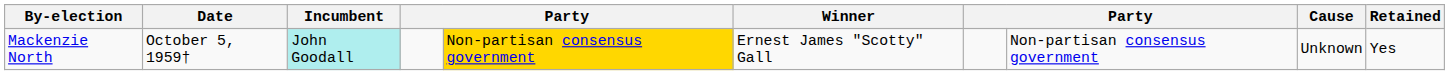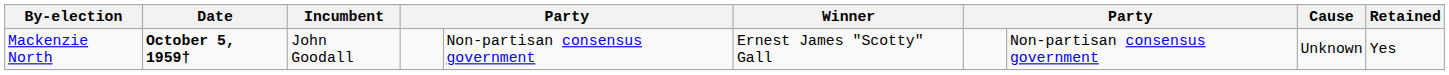(190, 49) normal -> (190, 49) bold
(322, 49) paleturquoise background -> (322, 49) no background
(544, 49) gold background -> (544, 49) no background
